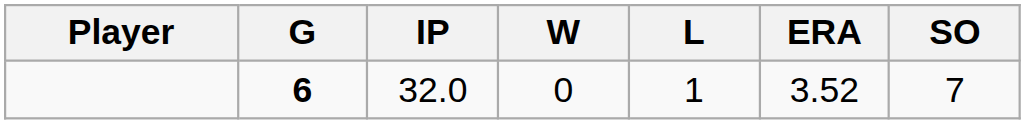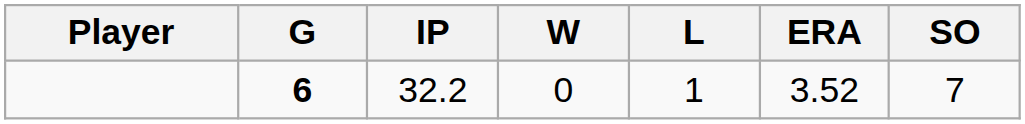(433, 88) 32.0 -> (433, 88) 32.2
